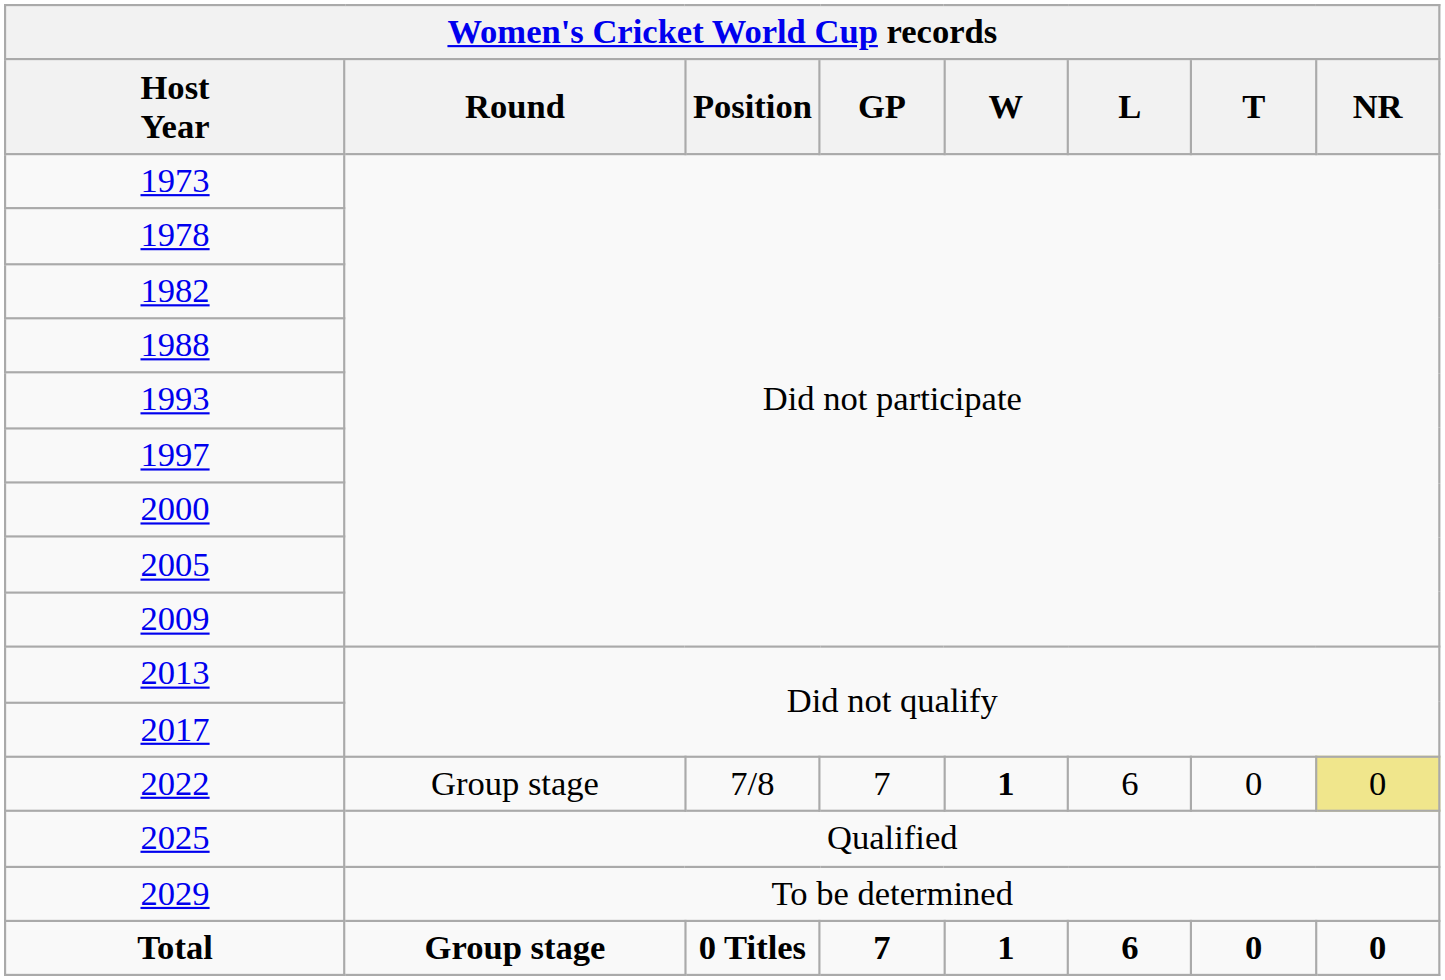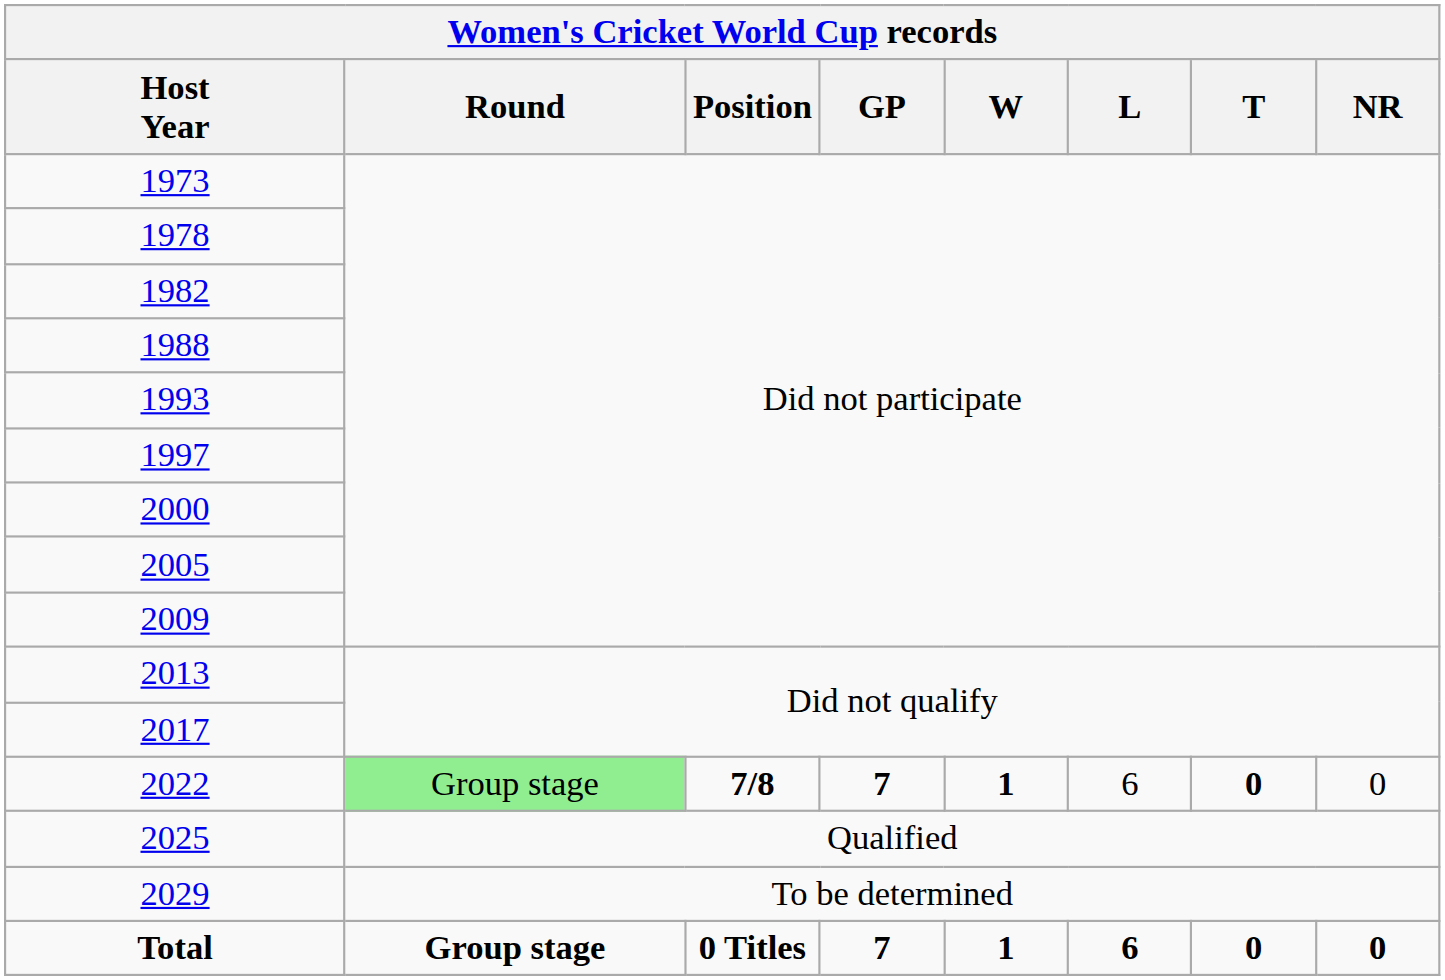(515, 783) no background -> (515, 783) lightgreen background
(752, 783) normal -> (752, 783) bold
(882, 783) normal -> (882, 783) bold
(1254, 783) normal -> (1254, 783) bold
(1378, 783) khaki background -> (1378, 783) no background
